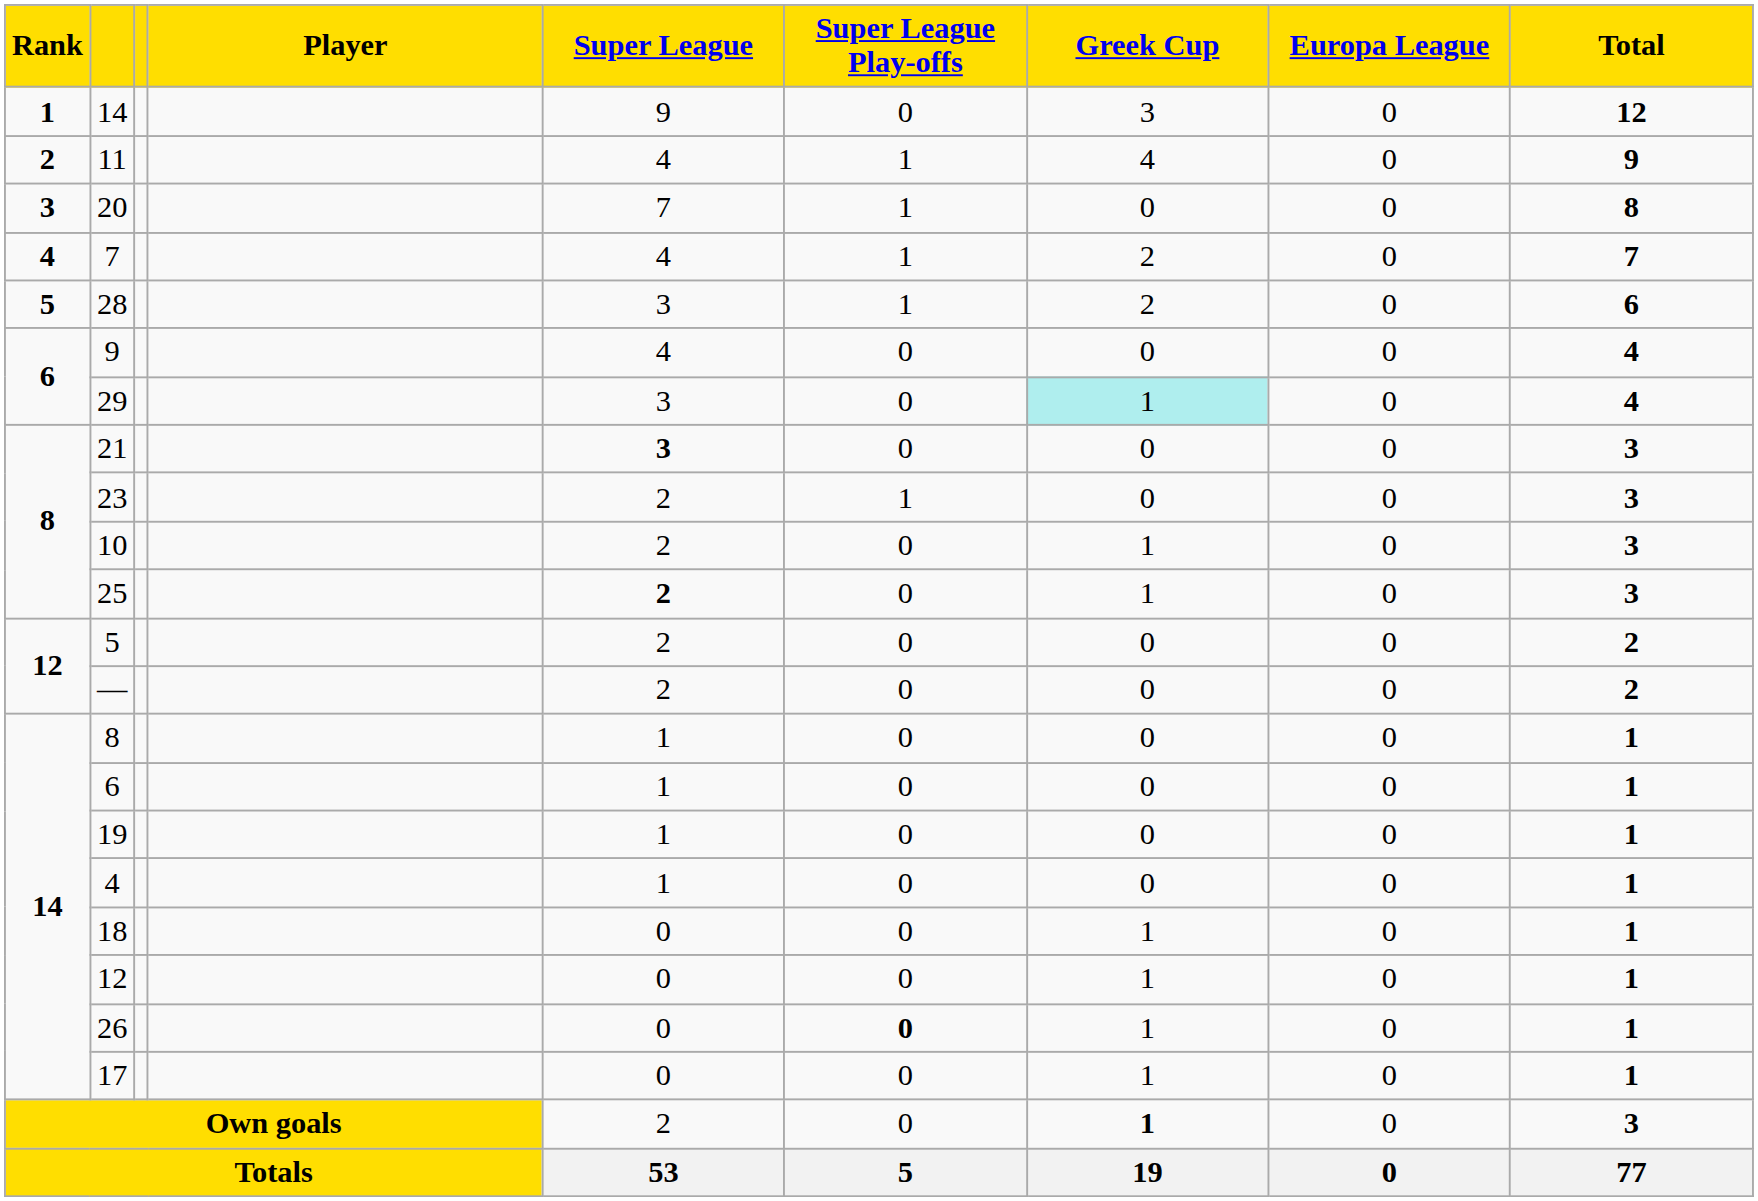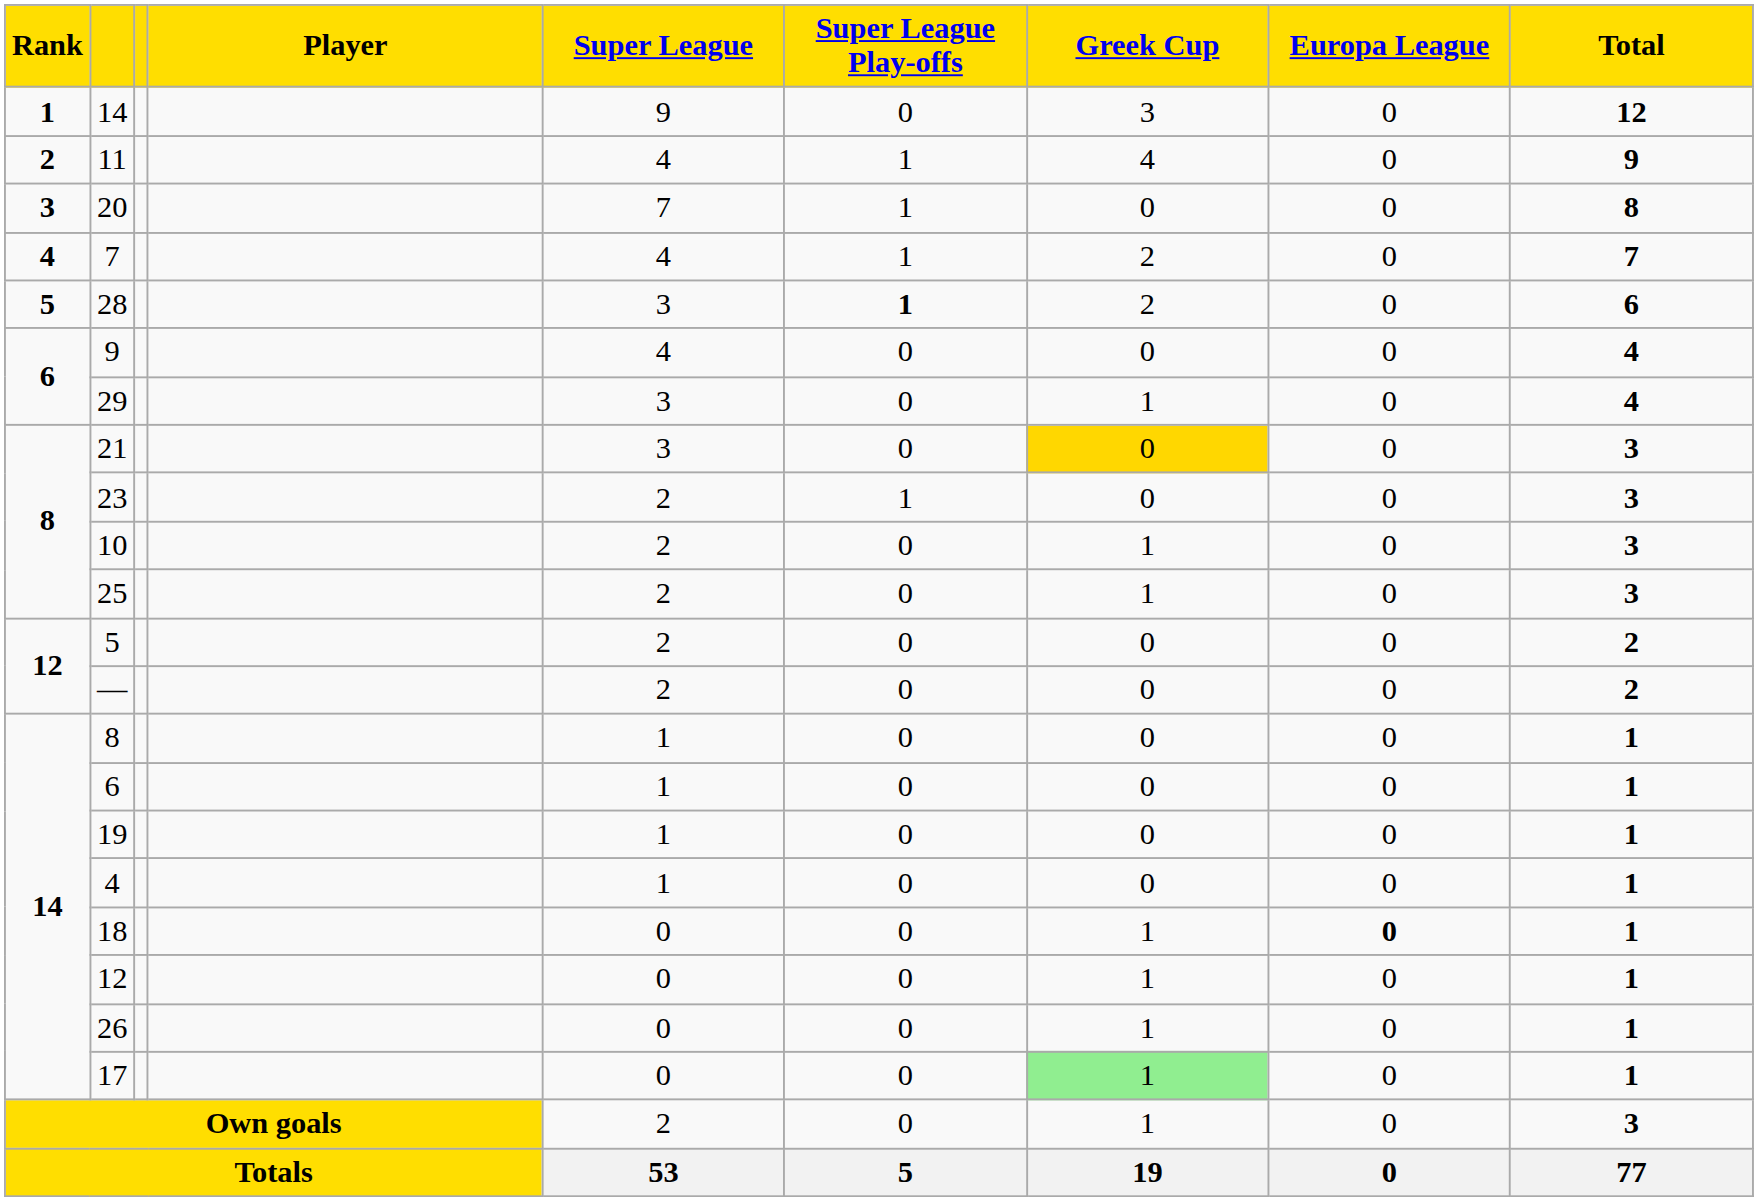(905, 303) normal -> (905, 303) bold
(1147, 400) paleturquoise background -> (1147, 400) no background
(663, 448) bold -> (663, 448) normal
(1147, 448) no background -> (1147, 448) gold background
(663, 593) bold -> (663, 593) normal
(1389, 930) normal -> (1389, 930) bold
(905, 1027) bold -> (905, 1027) normal
(1147, 1075) no background -> (1147, 1075) lightgreen background
(1147, 1123) bold -> (1147, 1123) normal
